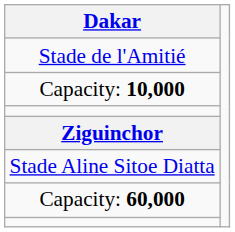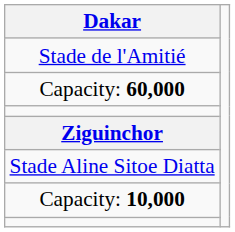(112, 88) Capacity: 10,000 -> (112, 88) Capacity: 60,000
(112, 199) Capacity: 60,000 -> (112, 199) Capacity: 10,000
